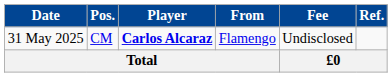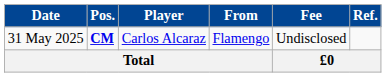(101, 38) normal -> (102, 38) bold
(167, 38) bold -> (164, 38) normal
